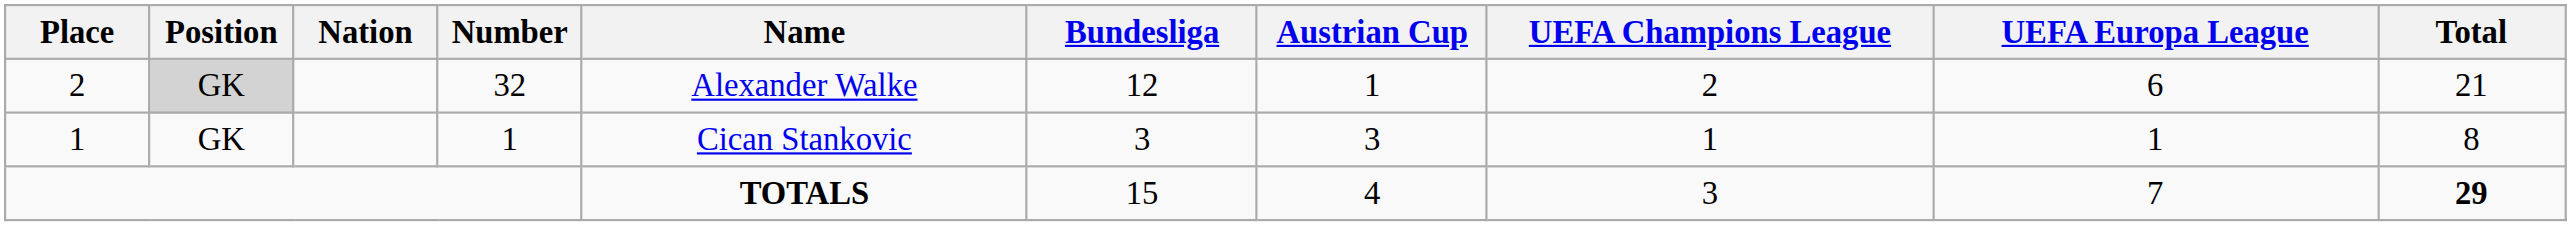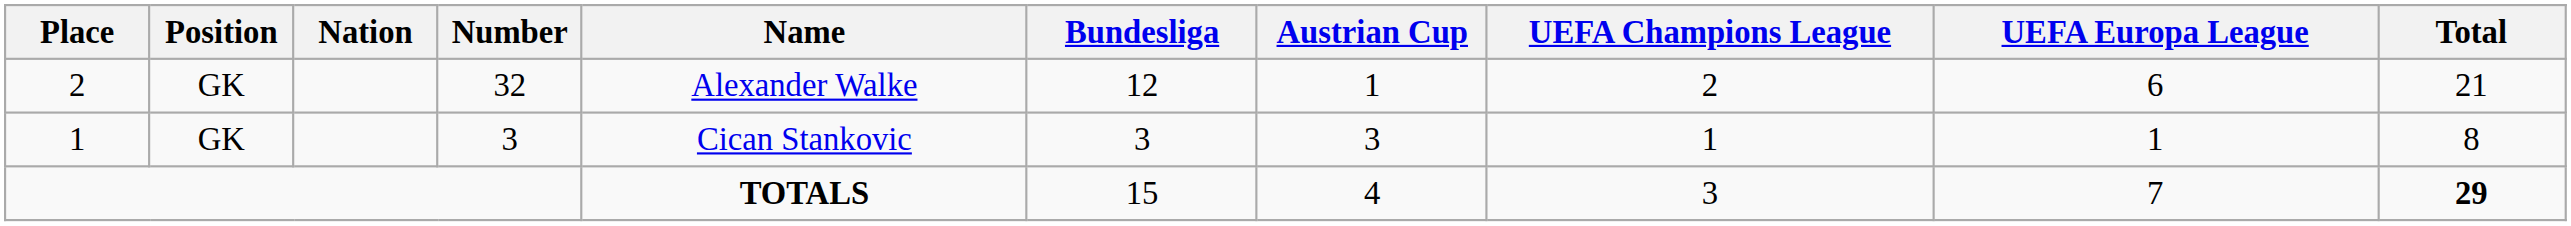(221, 85) lightgrey background -> (221, 85) no background
(510, 139) 1 -> (510, 139) 3
